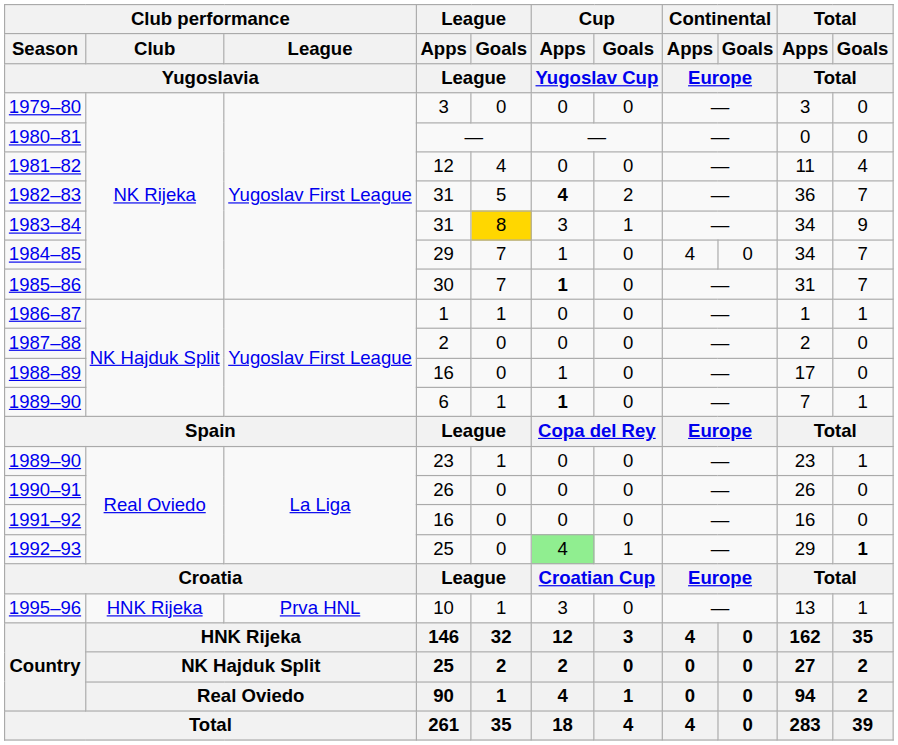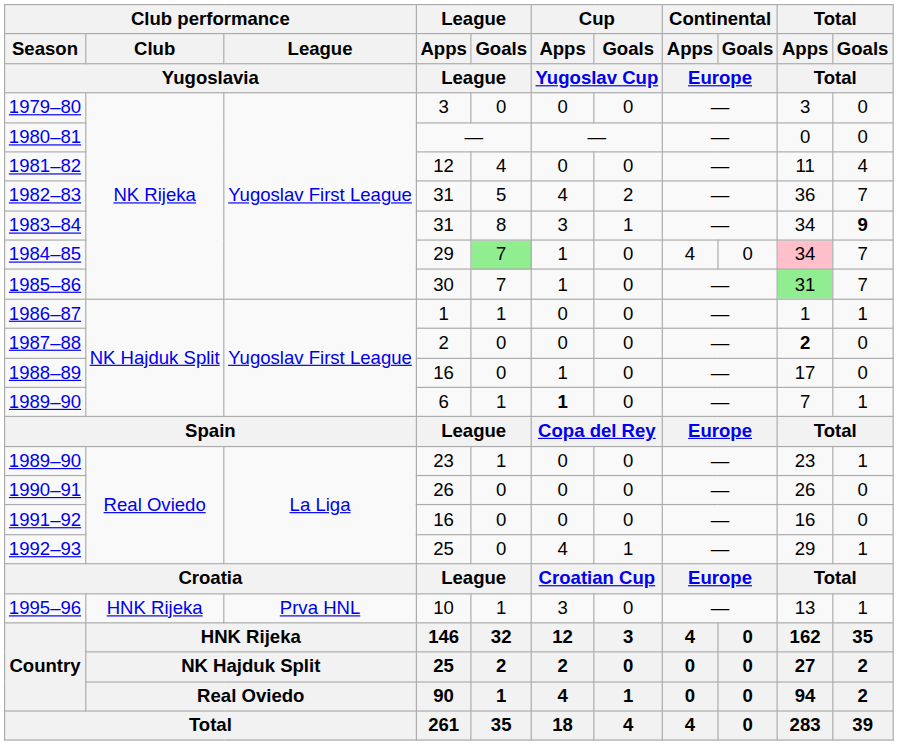(563, 195) bold -> (563, 195) normal
(501, 225) gold background -> (501, 225) no background
(863, 225) normal -> (863, 225) bold
(501, 254) no background -> (501, 254) lightgreen background
(805, 254) no background -> (805, 254) pink background
(563, 284) bold -> (563, 284) normal
(805, 284) no background -> (805, 284) lightgreen background
(805, 343) normal -> (805, 343) bold
(563, 549) lightgreen background -> (563, 549) no background
(863, 549) bold -> (863, 549) normal
